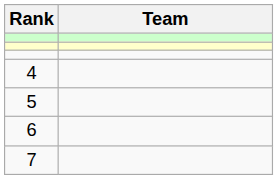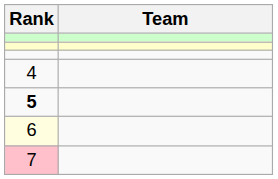(32, 102) normal -> (32, 102) bold
(32, 130) no background -> (32, 130) lightyellow background
(32, 159) no background -> (32, 159) pink background
